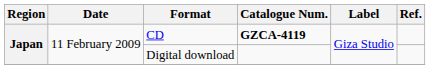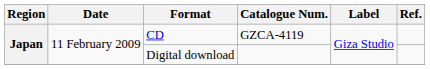(273, 34) bold -> (272, 34) normal
